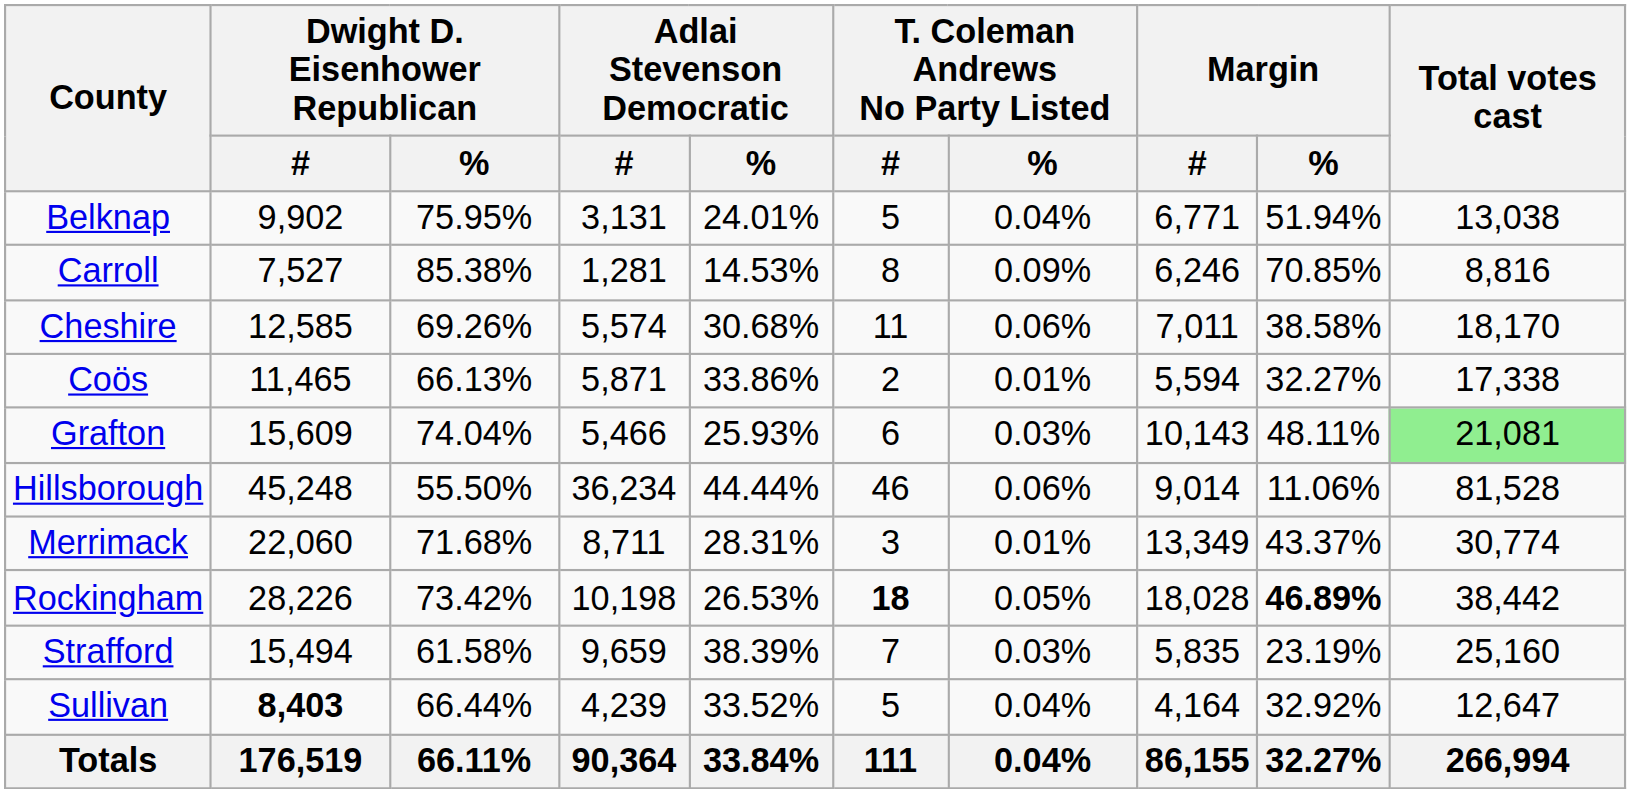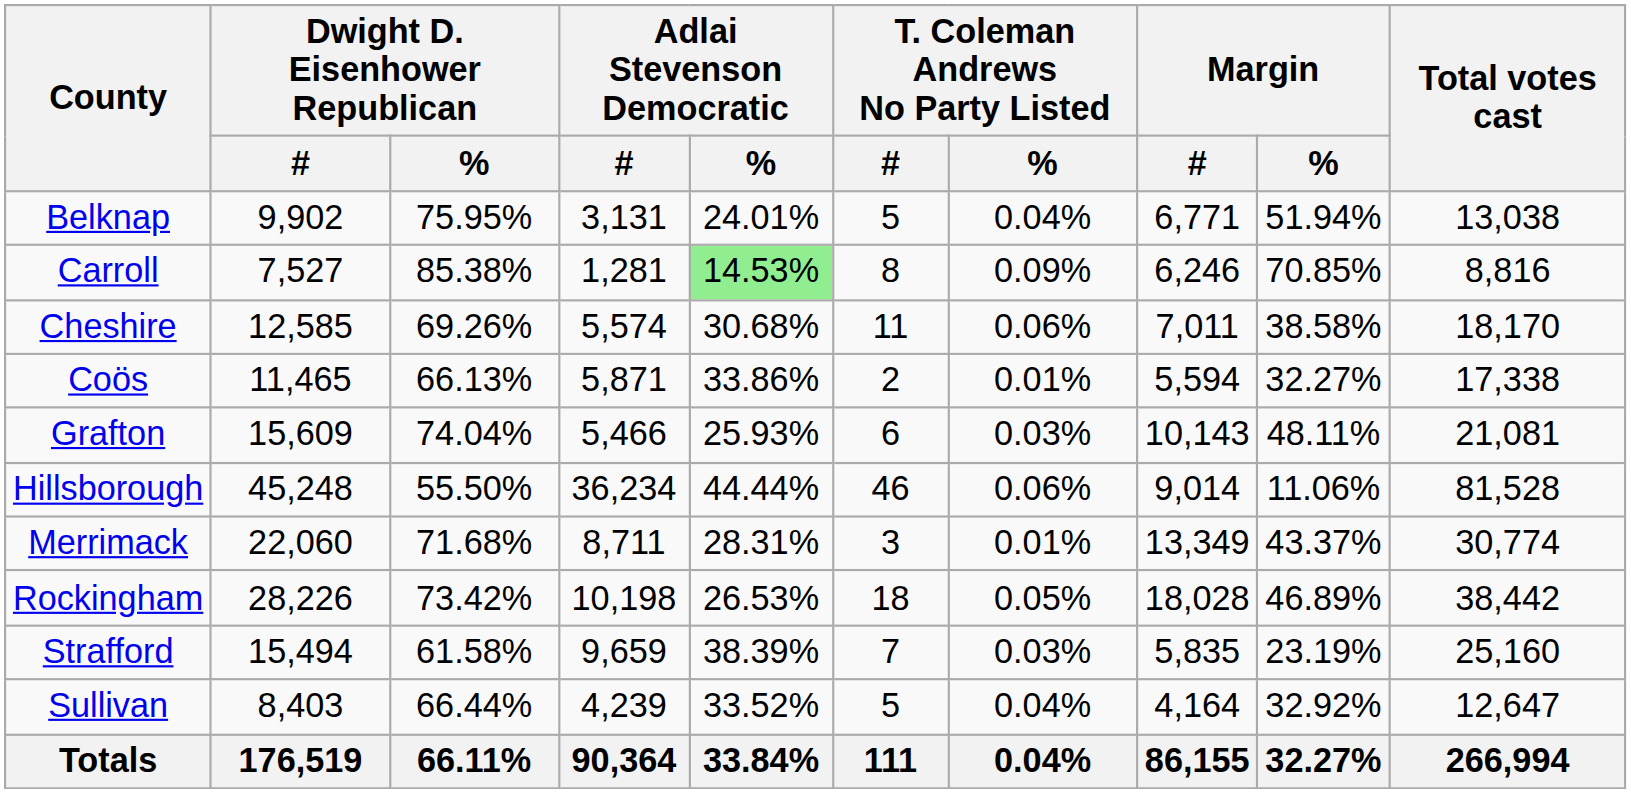(761, 271) no background -> (761, 271) lightgreen background
(1508, 434) lightgreen background -> (1508, 434) no background
(890, 597) bold -> (890, 597) normal
(1323, 597) bold -> (1323, 597) normal
(300, 706) bold -> (300, 706) normal
